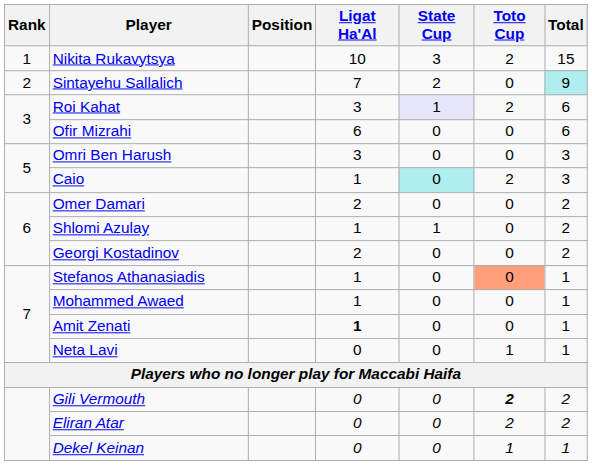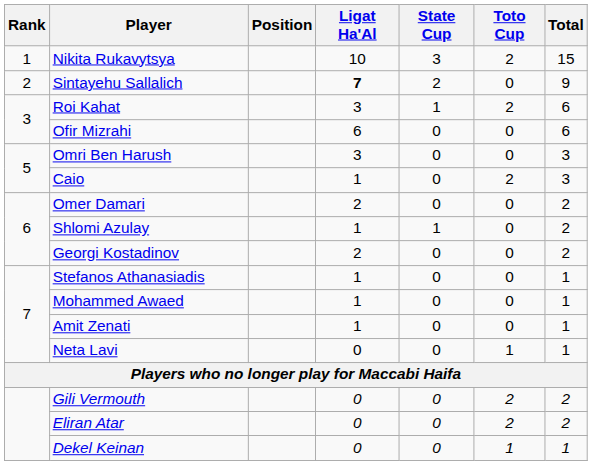(357, 82) normal -> (357, 82) bold
(566, 82) paleturquoise background -> (566, 82) no background
(437, 107) lavender background -> (437, 107) no background
(437, 180) paleturquoise background -> (437, 180) no background
(509, 277) lightsalmon background -> (509, 277) no background
(357, 326) bold -> (357, 326) normal
(509, 399) bold -> (509, 399) normal
